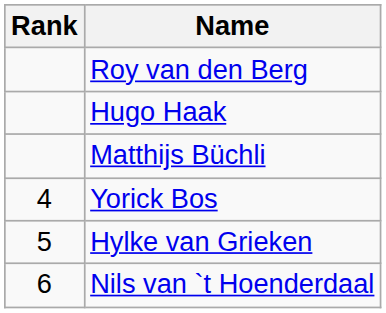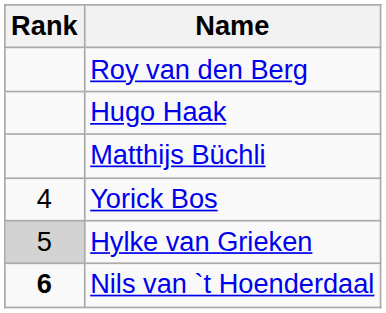(44, 241) no background -> (44, 241) lightgrey background
(44, 284) normal -> (44, 284) bold
